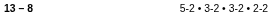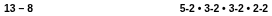(224, 8) normal -> (224, 8) bold
